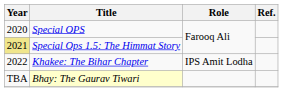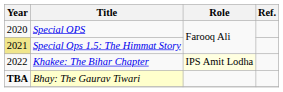(219, 62) no background -> (219, 62) lightyellow background
(17, 78) normal -> (17, 78) bold
